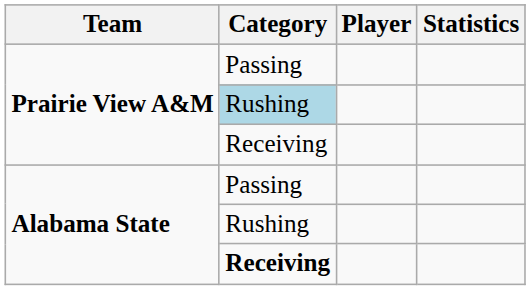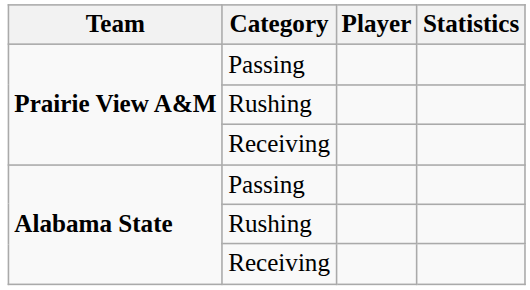(267, 104) lightblue background -> (270, 104) no background
(278, 263) bold -> (279, 263) normal
